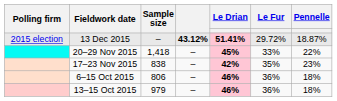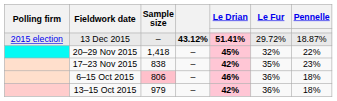(271, 52) 33% -> (271, 52) 32%
(158, 78) no background -> (158, 78) pink background
(230, 90) 46% -> (230, 90) 42%
